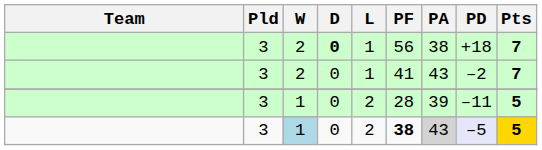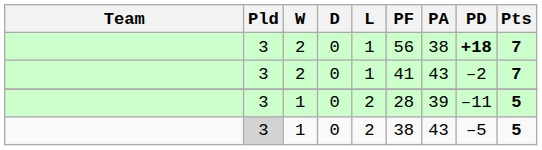(335, 47) bold -> (335, 47) normal
(476, 47) normal -> (476, 47) bold
(263, 131) no background -> (263, 131) lightgrey background
(300, 131) lightblue background -> (300, 131) no background
(404, 131) bold -> (404, 131) normal
(438, 131) lightgrey background -> (438, 131) no background
(476, 131) lavender background -> (476, 131) no background
(516, 131) gold background -> (516, 131) no background
